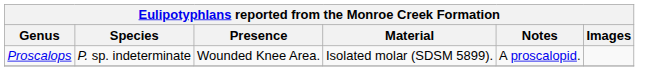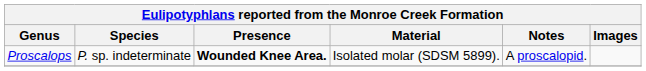(259, 55) normal -> (262, 55) bold
